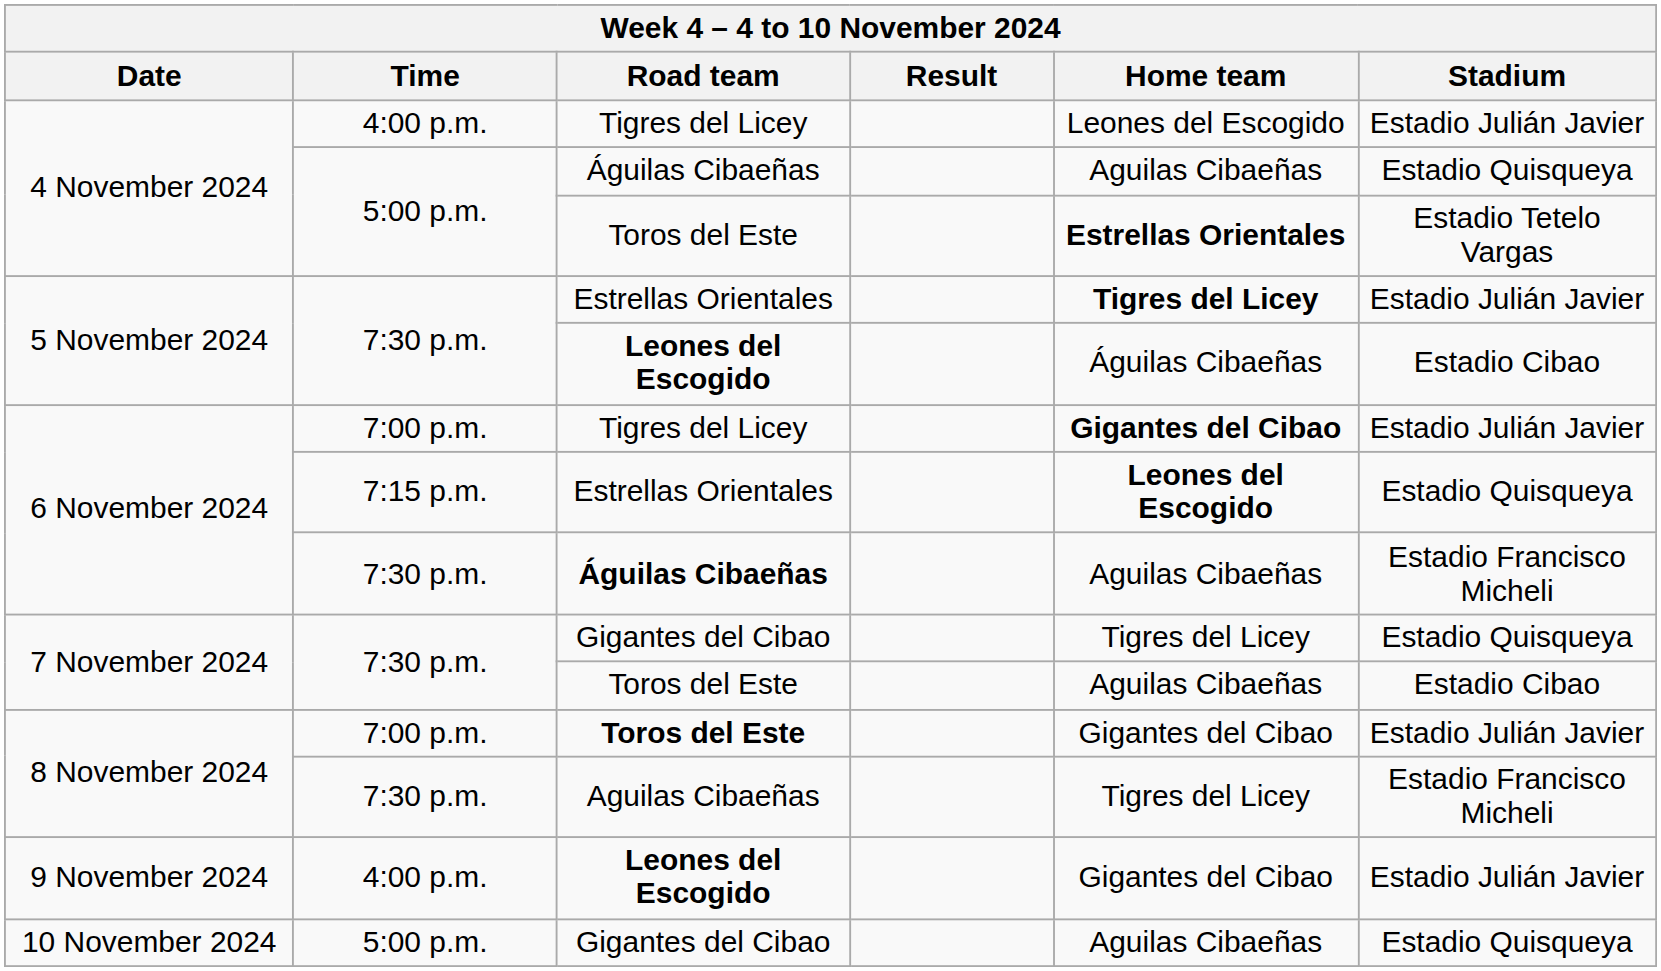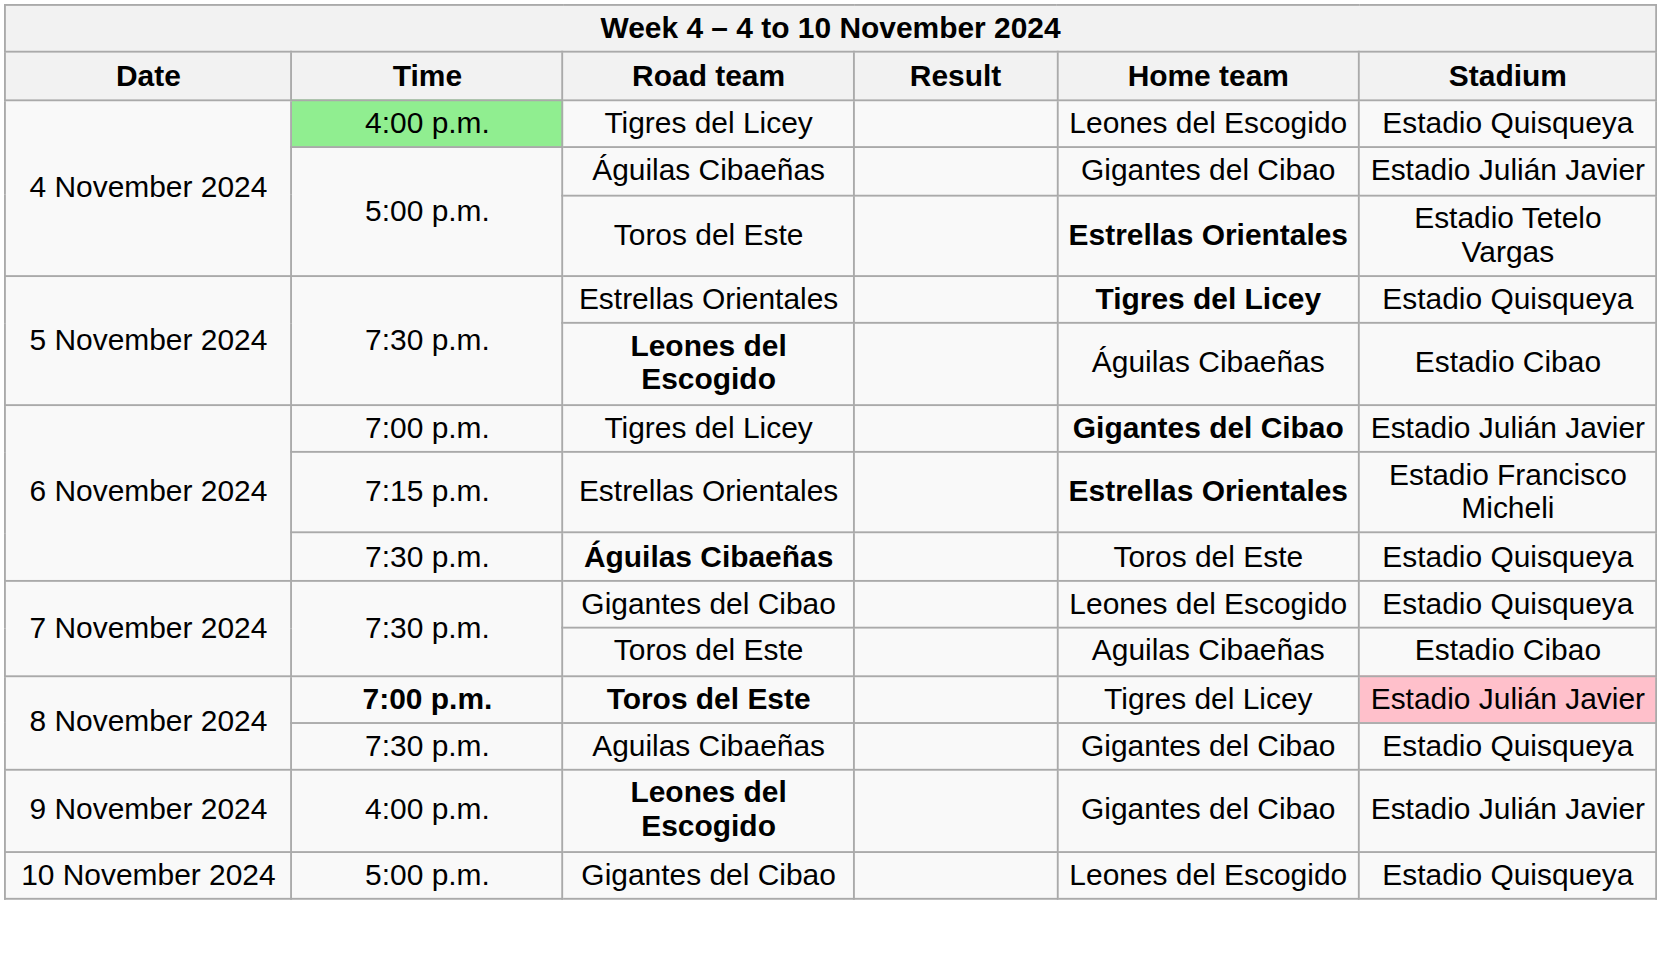(425, 123) no background -> (427, 123) lightgreen background
(1507, 123) Estadio Julián Javier -> (1508, 123) Estadio Quisqueya
(1206, 170) Aguilas Cibaeñas -> (1208, 170) Gigantes del Cibao
(1507, 170) Estadio Quisqueya -> (1508, 170) Estadio Julián Javier
(1507, 299) Estadio Julián Javier -> (1508, 299) Estadio Quisqueya
(1206, 491) Leones del Escogido -> (1208, 491) Estrellas Orientales
(1507, 491) Estadio Quisqueya -> (1508, 491) Estadio Francisco Micheli
(1206, 573) Aguilas Cibaeñas -> (1208, 556) Toros del Este
(1507, 573) Estadio Francisco Micheli -> (1508, 556) Estadio Quisqueya
(1206, 637) Tigres del Licey -> (1208, 603) Leones del Escogido
(425, 732) normal -> (427, 698) bold
(1206, 732) Gigantes del Cibao -> (1208, 698) Tigres del Licey
(1507, 732) no background -> (1508, 698) pink background
(1206, 796) Tigres del Licey -> (1208, 746) Gigantes del Cibao
(1507, 796) Estadio Francisco Micheli -> (1508, 746) Estadio Quisqueya
(1206, 941) Aguilas Cibaeñas -> (1208, 874) Leones del Escogido
